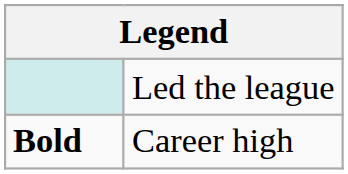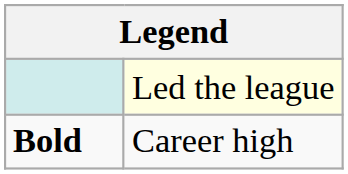(233, 86) no background -> (233, 86) lightyellow background
